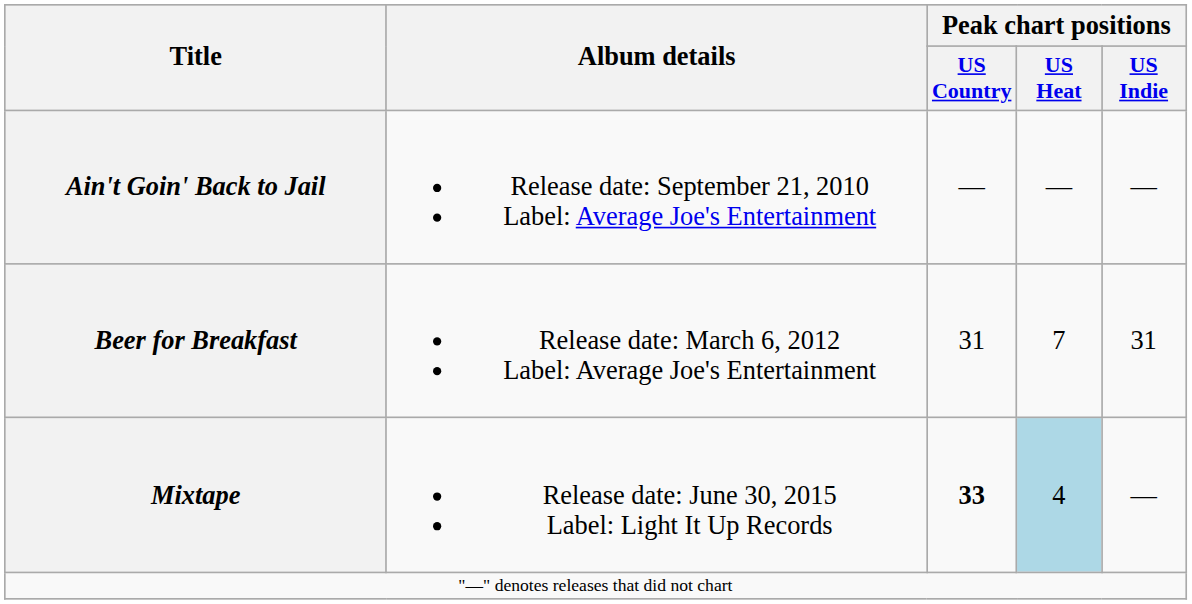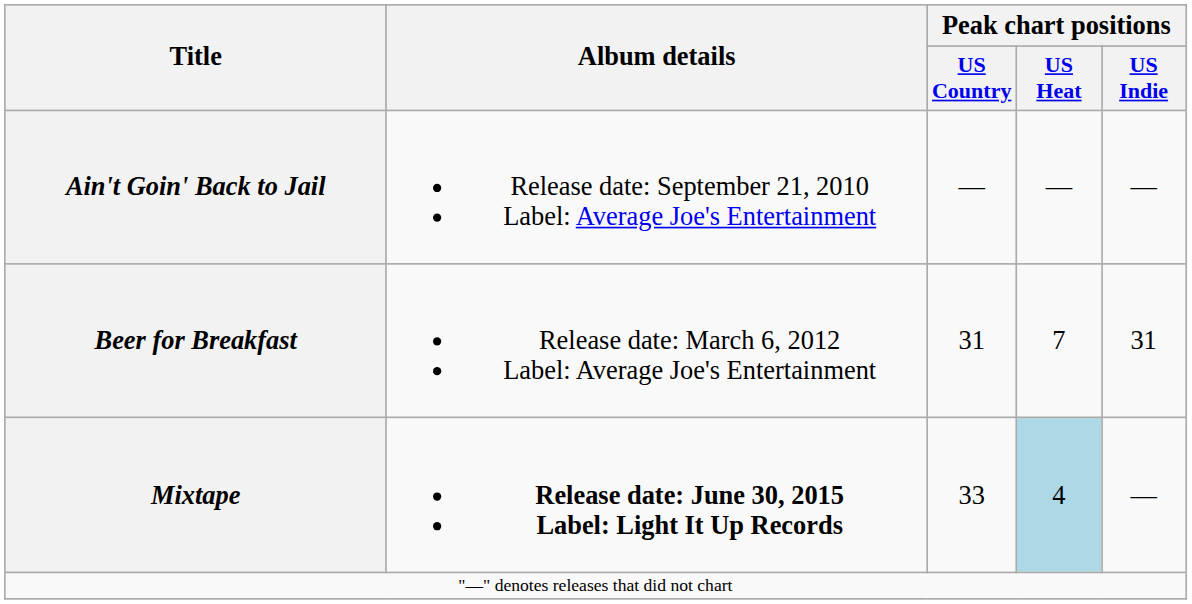(657, 510) normal -> (657, 510) bold
(972, 494) bold -> (972, 494) normal
